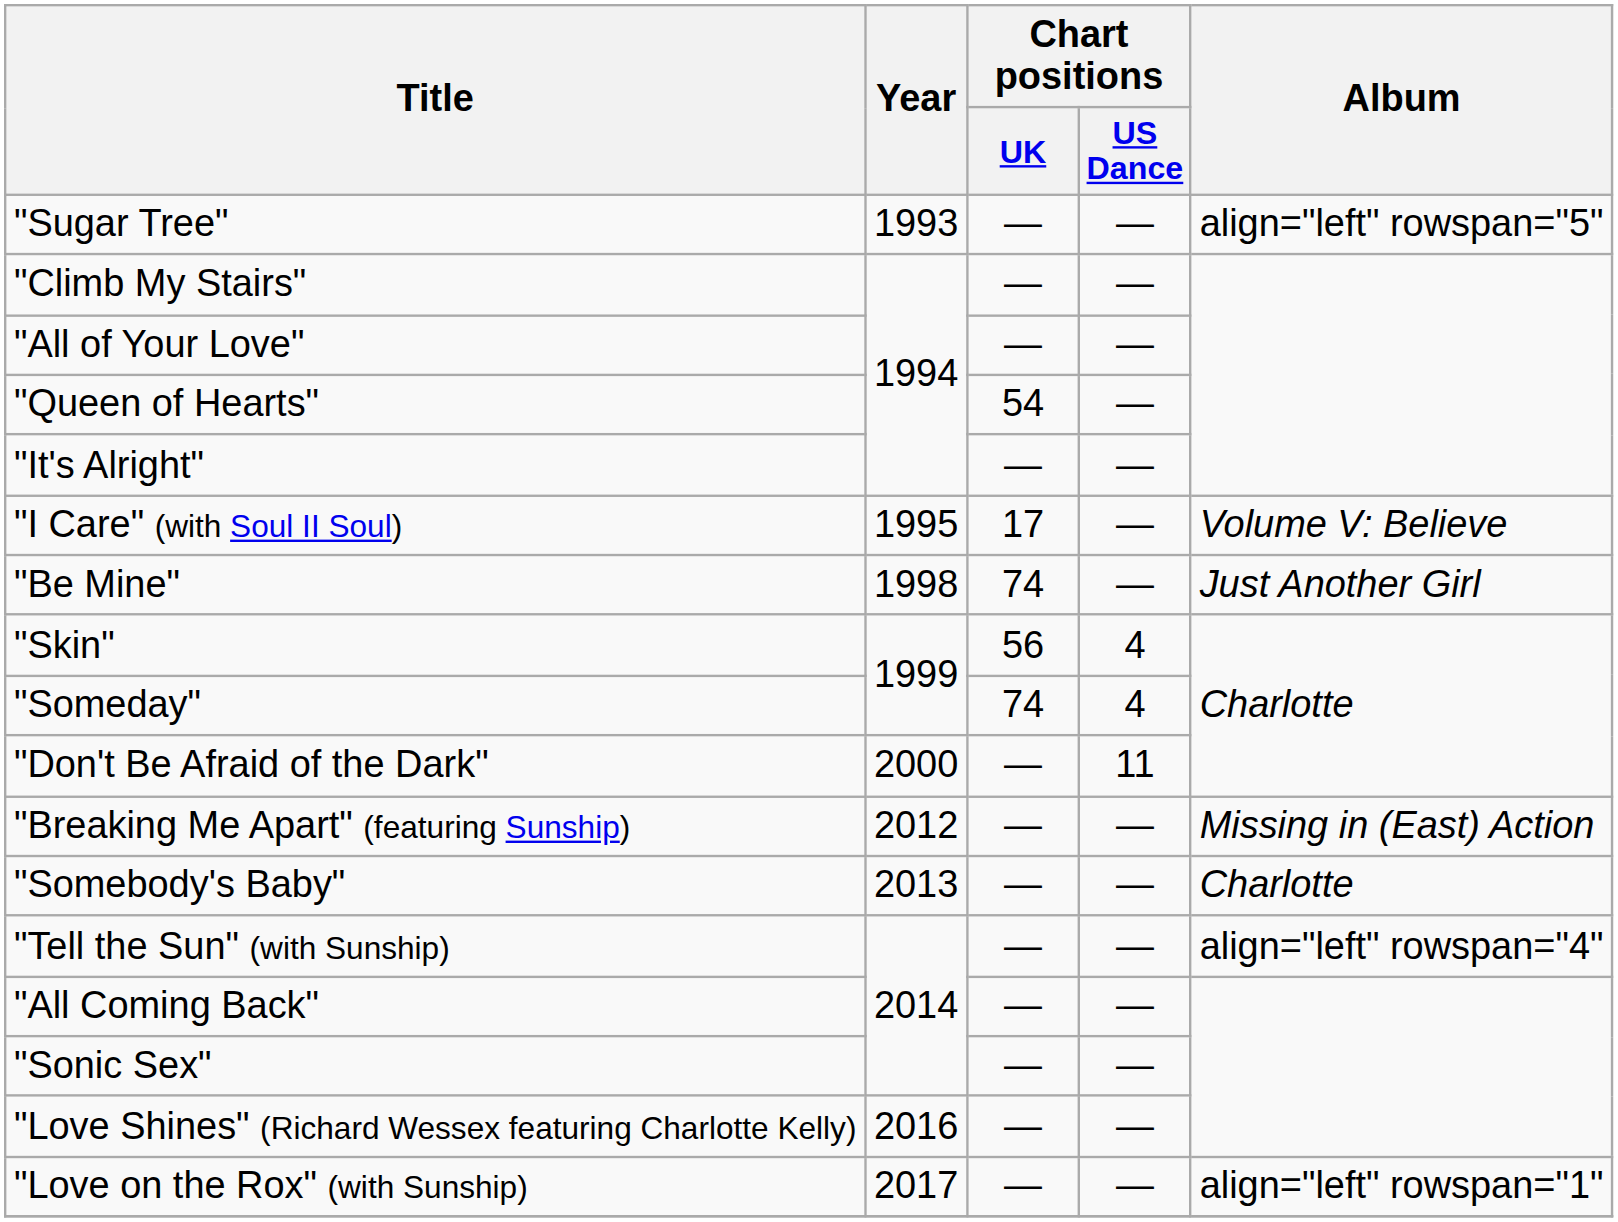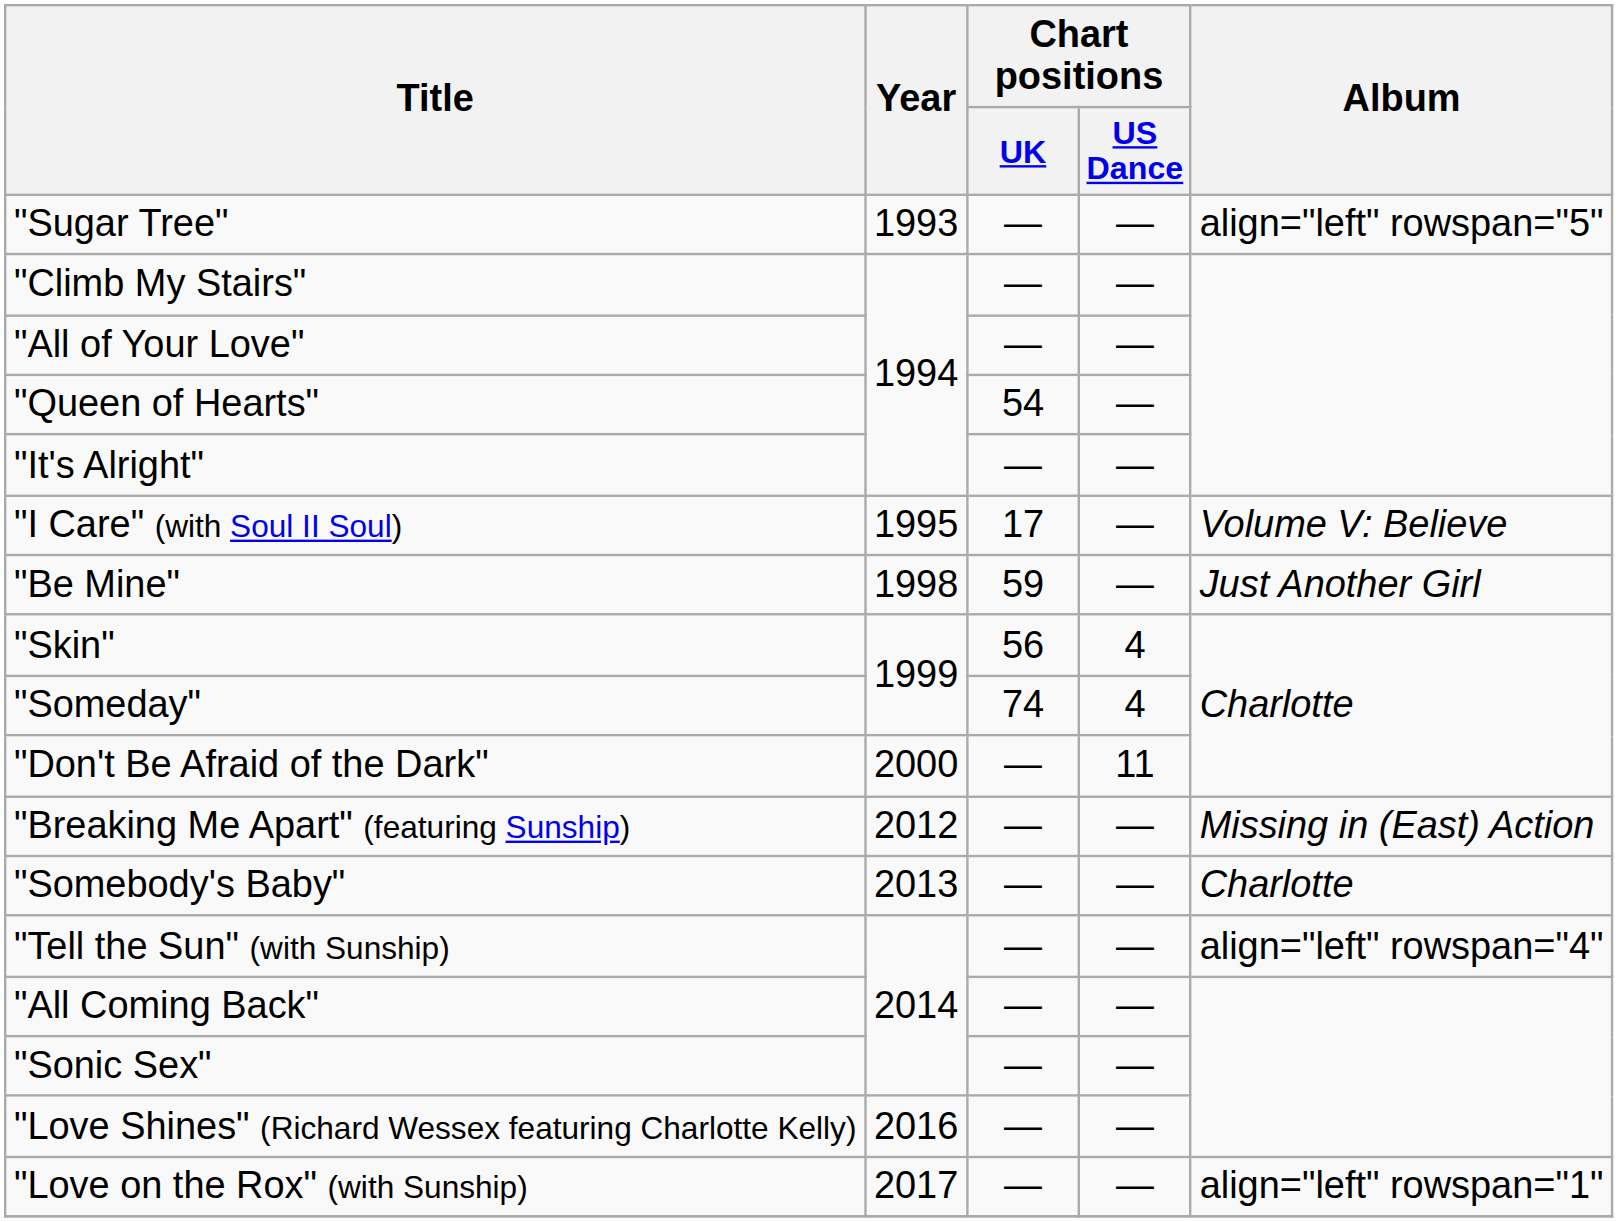(1023, 584) 74 -> (1023, 584) 59
